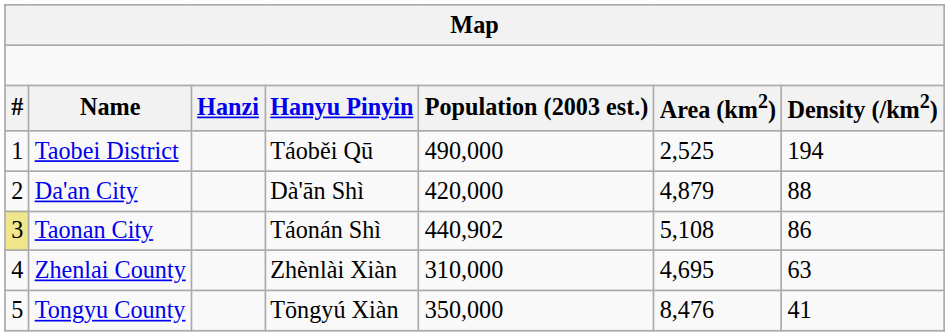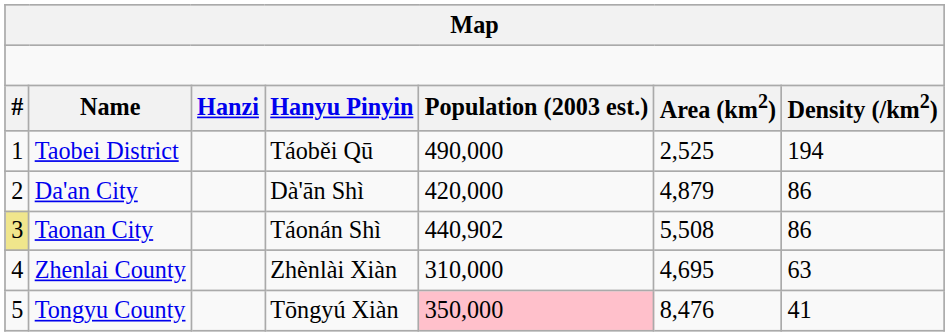(800, 190) 88 -> (800, 190) 86
(687, 230) 5,108 -> (687, 230) 5,508
(464, 310) no background -> (464, 310) pink background
